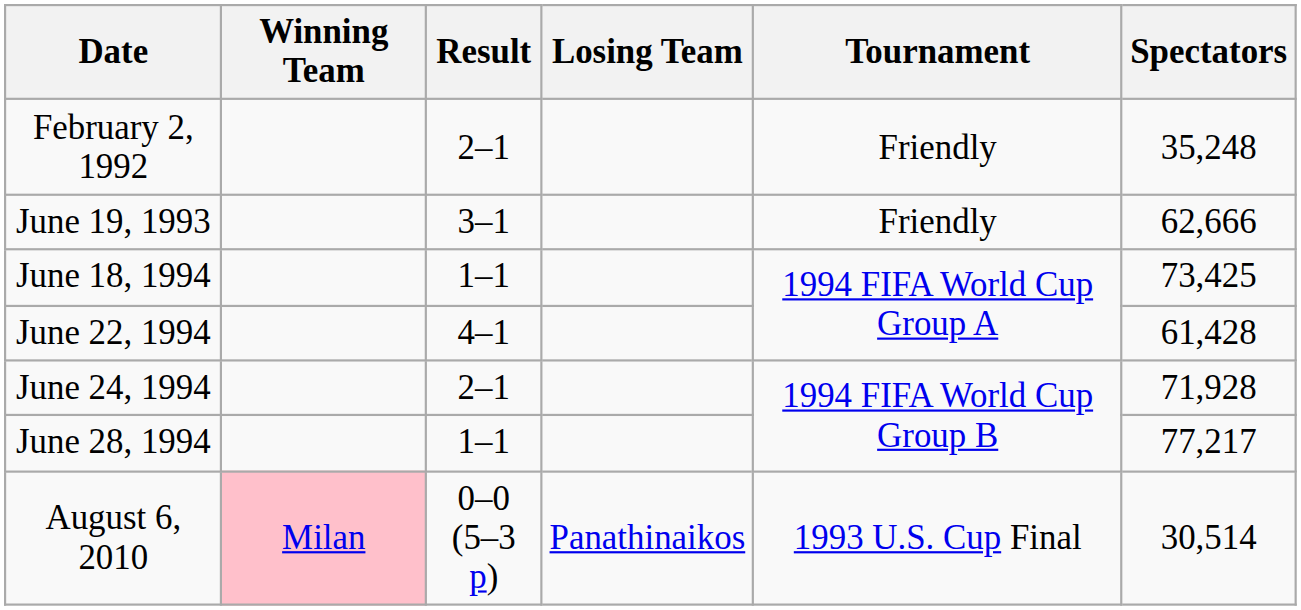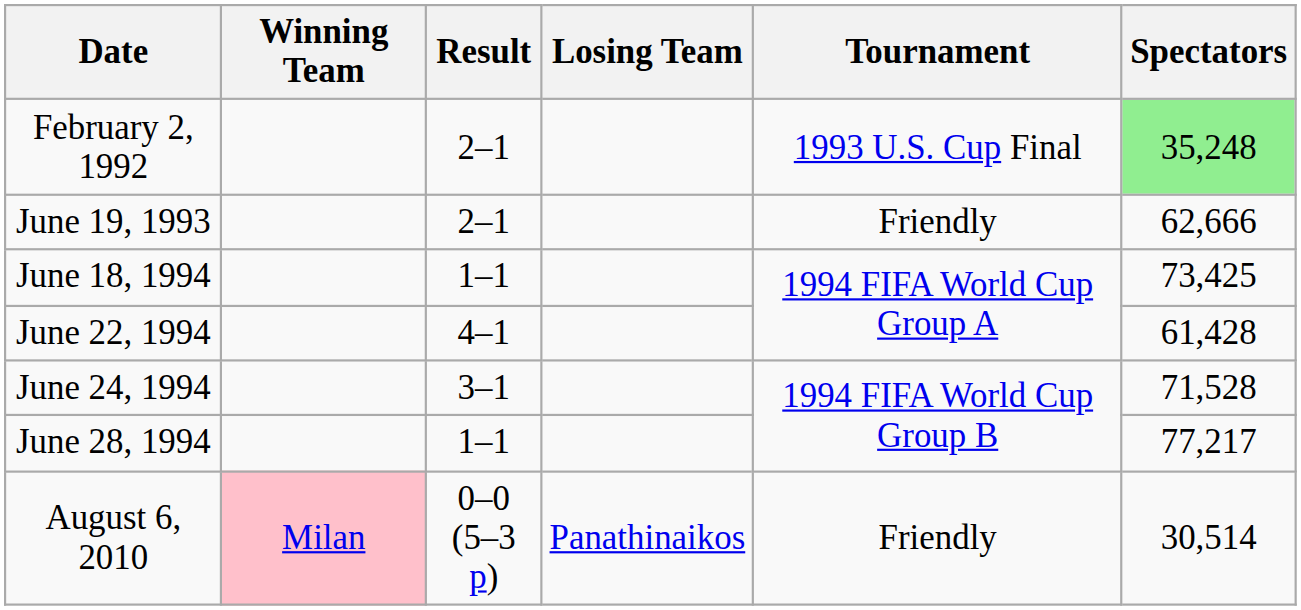(938, 146) Friendly -> (938, 146) 1993 U.S. Cup Final
(1209, 146) no background -> (1209, 146) lightgreen background
(484, 221) 3–1 -> (484, 221) 2–1
(484, 387) 2–1 -> (484, 387) 3–1
(1209, 387) 71,928 -> (1209, 387) 71,528
(938, 537) 1993 U.S. Cup Final -> (938, 537) Friendly
